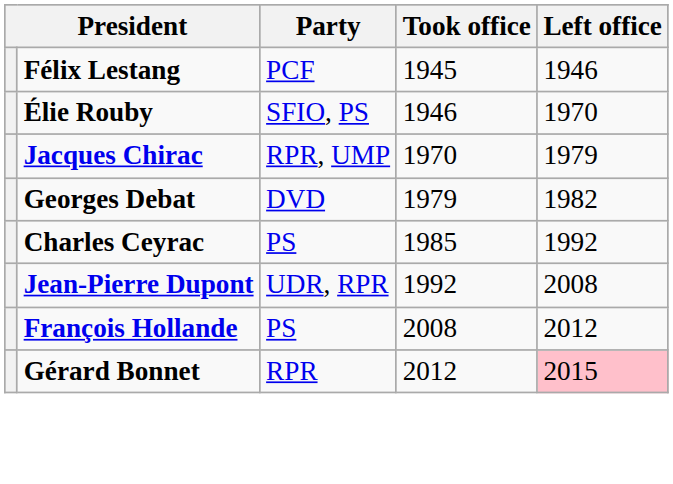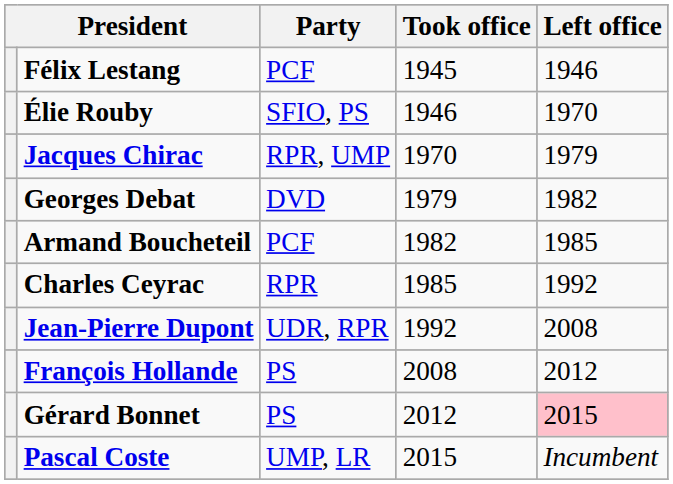+ row: (137, 241)
(281, 241) PS -> (292, 284) RPR
(292, 371) RPR -> (281, 414) PS
+ row: (97, 457)
